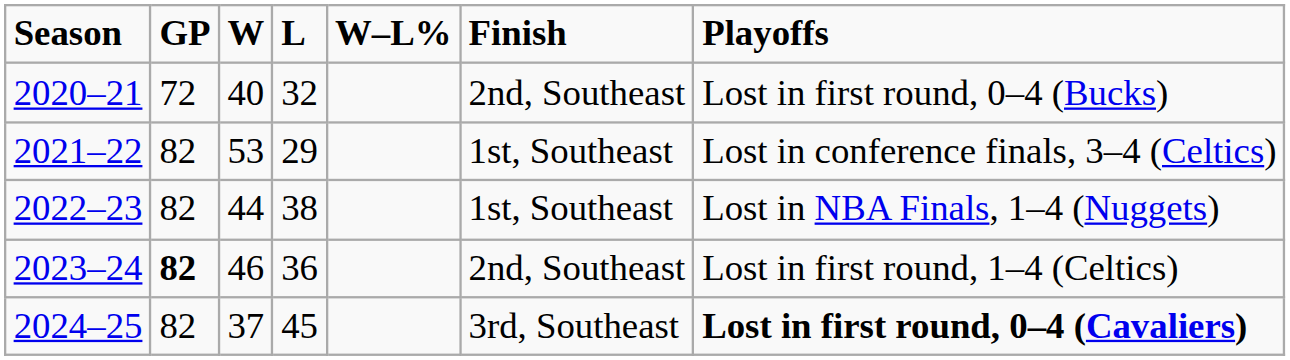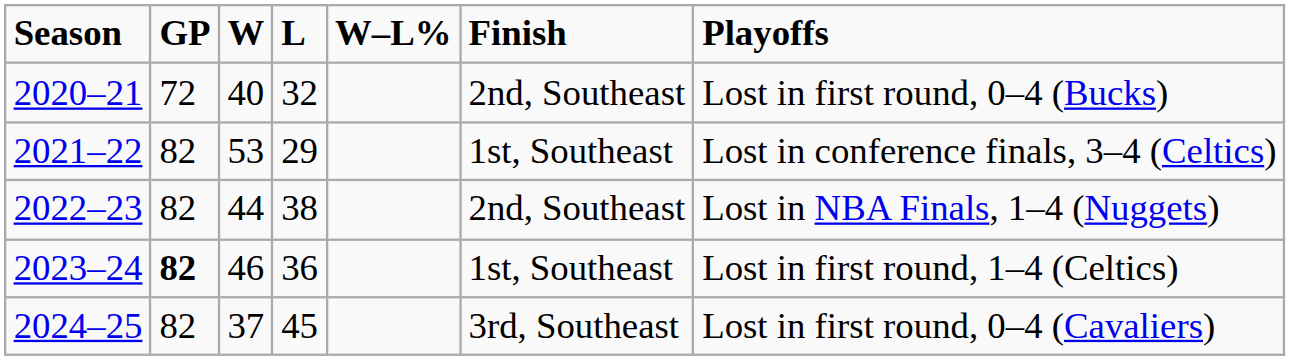(571, 208) 1st, Southeast -> (577, 208) 2nd, Southeast
(577, 267) 2nd, Southeast -> (571, 267) 1st, Southeast
(975, 325) bold -> (959, 325) normal
